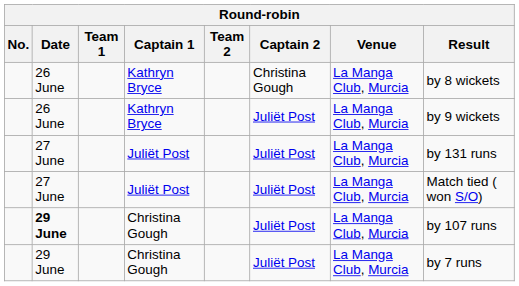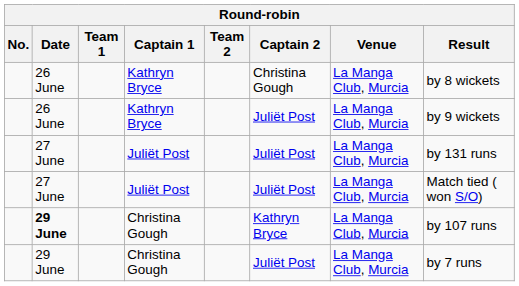(284, 226) Juliët Post -> (276, 226) Kathryn Bryce
